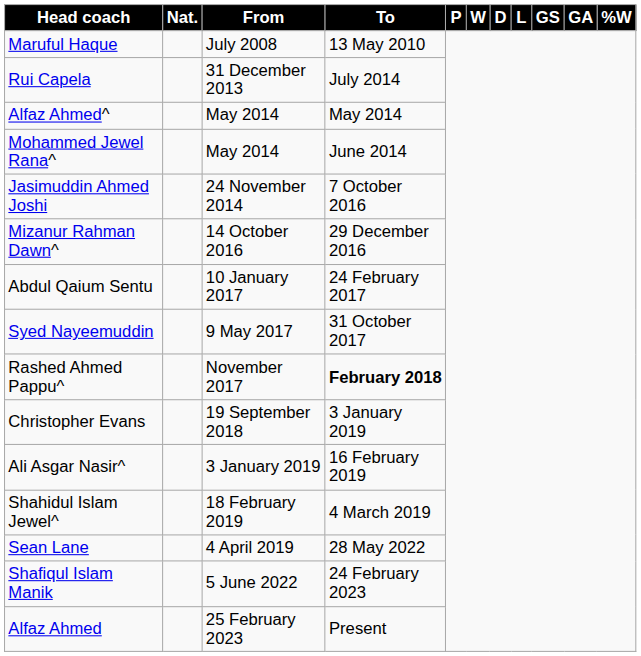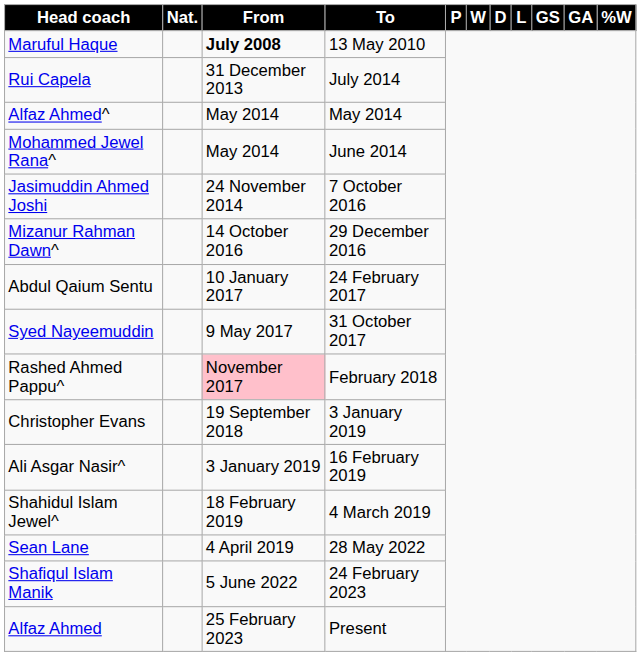(241, 44) normal -> (243, 44) bold
(244, 376) no background -> (244, 376) pink background
(385, 376) bold -> (383, 376) normal
